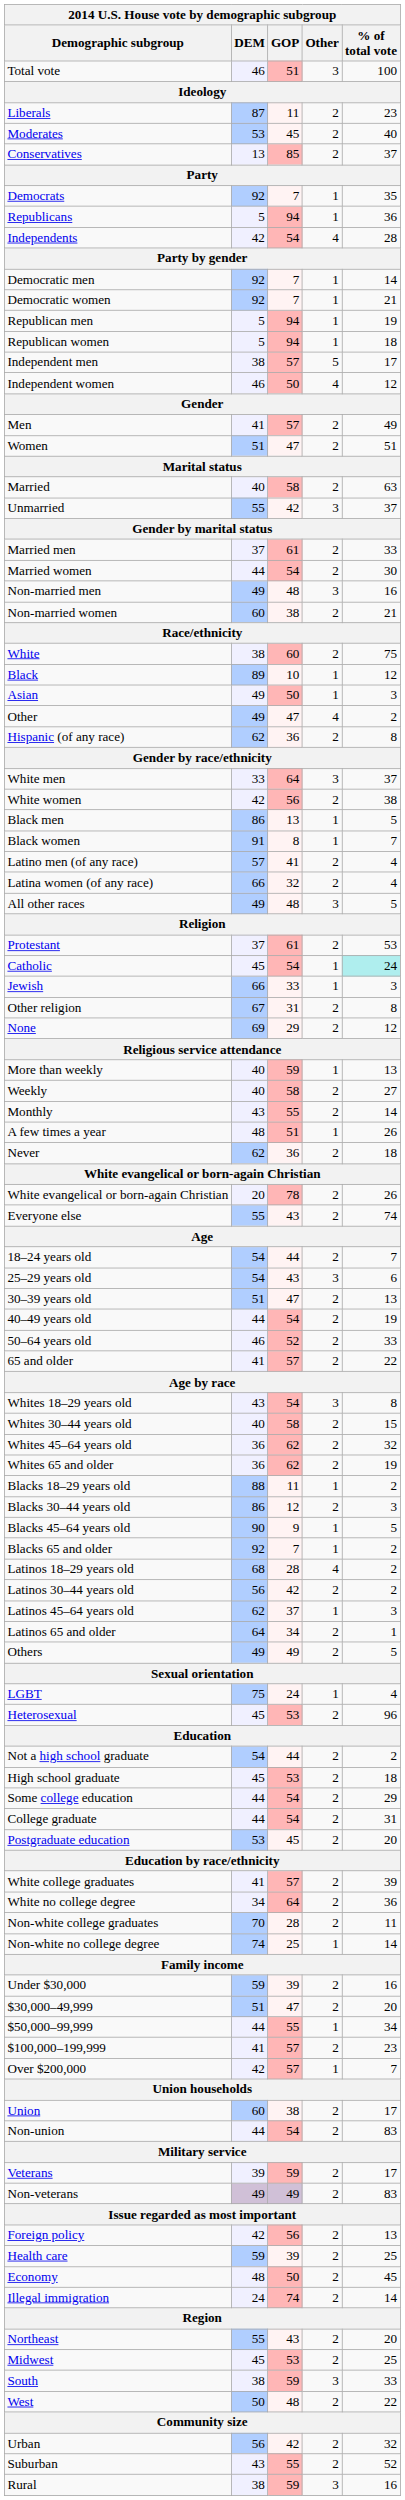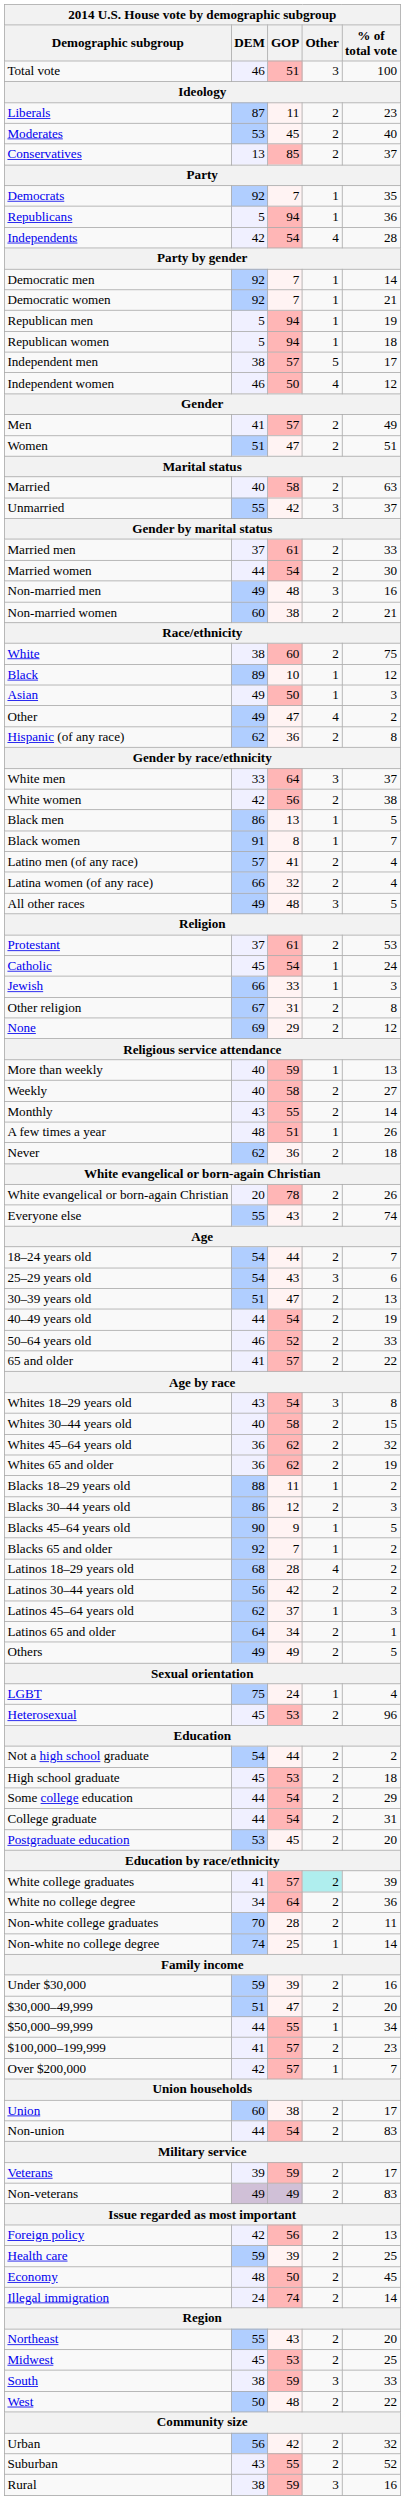(390, 966) paleturquoise background -> (390, 966) no background
(336, 1881) no background -> (336, 1881) paleturquoise background
